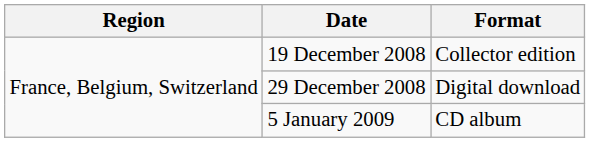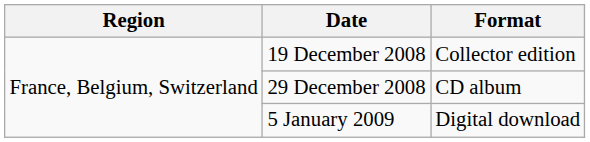(508, 86) Digital download -> (478, 86) CD album
(478, 119) CD album -> (508, 119) Digital download
